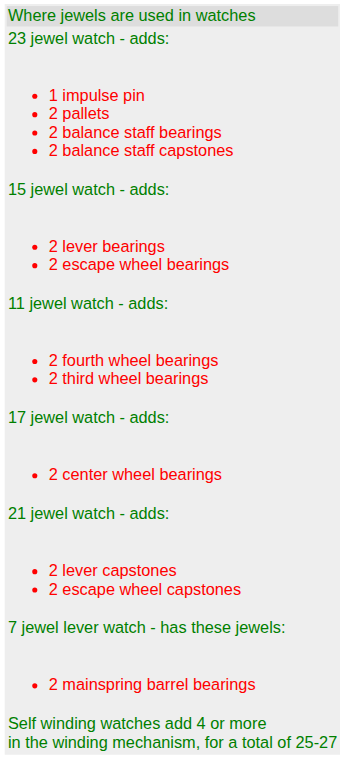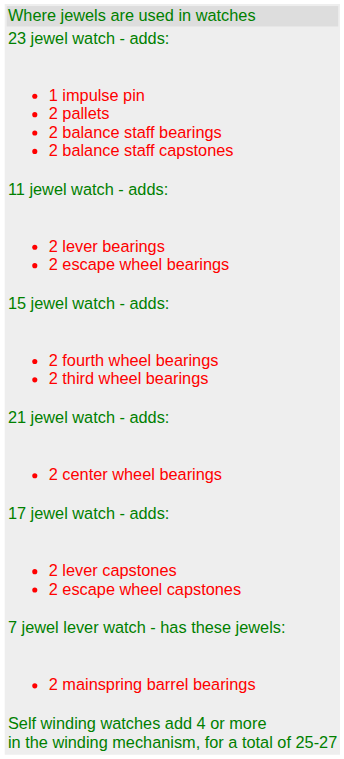(89, 189) 15 jewel watch - adds: -> (88, 189) 11 jewel watch - adds:
(88, 303) 11 jewel watch - adds: -> (89, 303) 15 jewel watch - adds:
(89, 418) 17 jewel watch - adds: -> (89, 418) 21 jewel watch - adds:
(89, 513) 21 jewel watch - adds: -> (89, 513) 17 jewel watch - adds:
